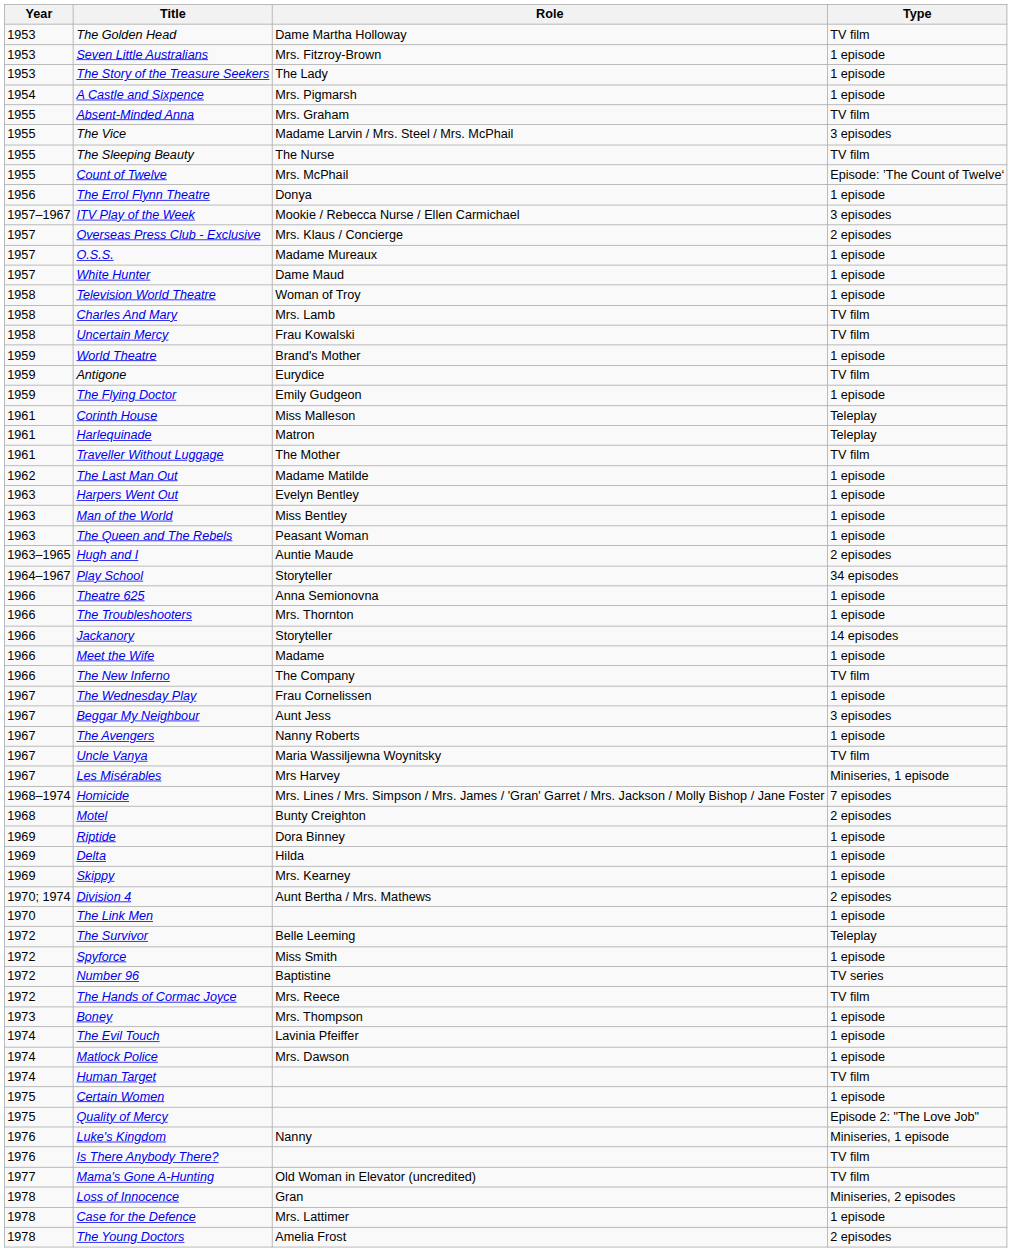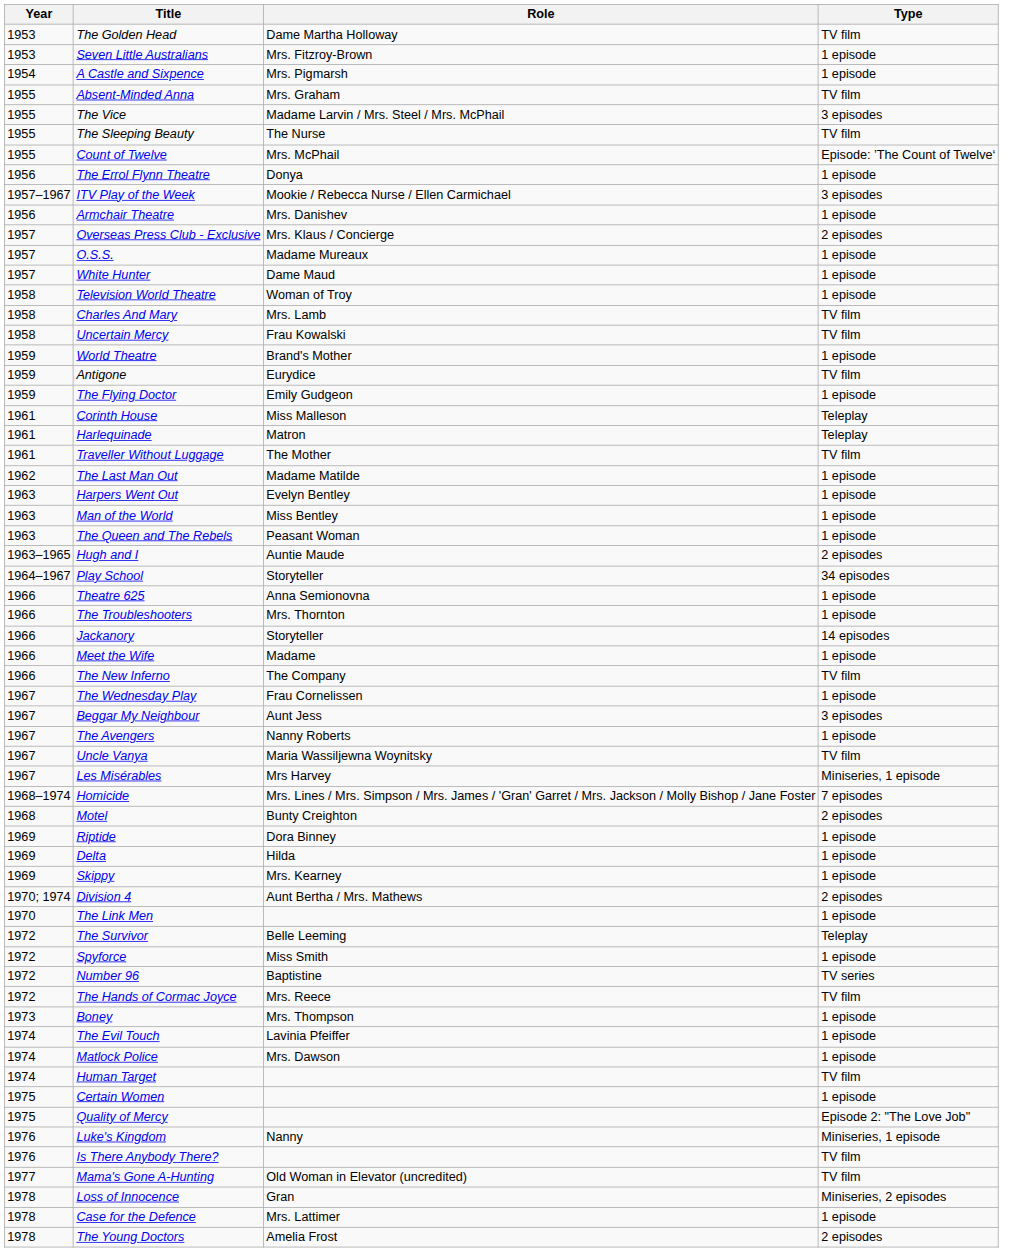- row: (173, 74)
+ row: (125, 214)
